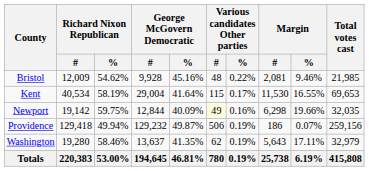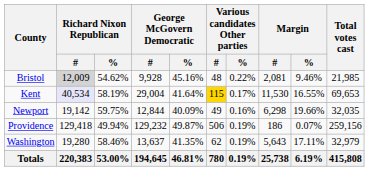(76, 78) no background -> (76, 78) lightgrey background
(76, 94) no background -> (76, 94) lavender background
(216, 94) no background -> (216, 94) gold background
(216, 110) lightyellow background -> (216, 110) no background
